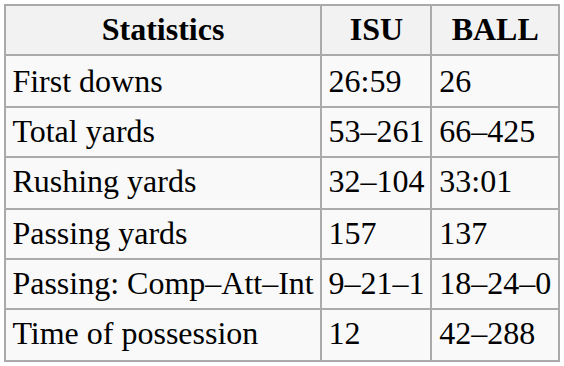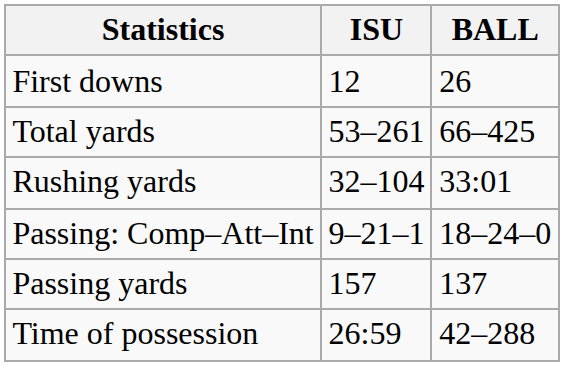(365, 80) 26:59 -> (344, 80) 12
rows swapped: (100, 232) <-> (163, 283)
(344, 334) 12 -> (365, 334) 26:59
